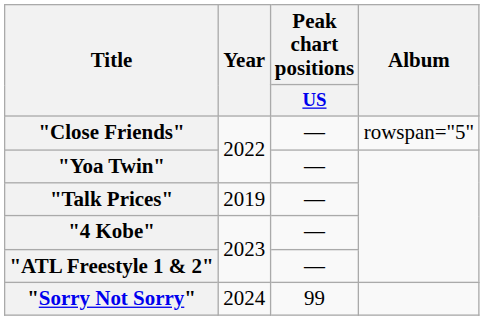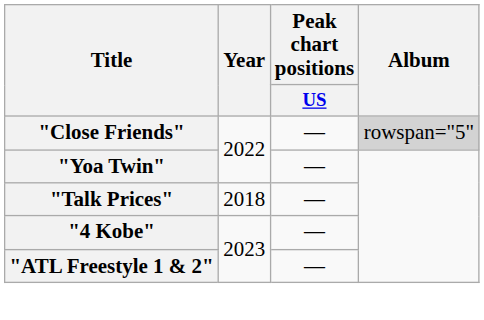(419, 132) no background -> (419, 132) lightgrey background
(244, 199) 2019 -> (244, 199) 2018
- row: (112, 298)
